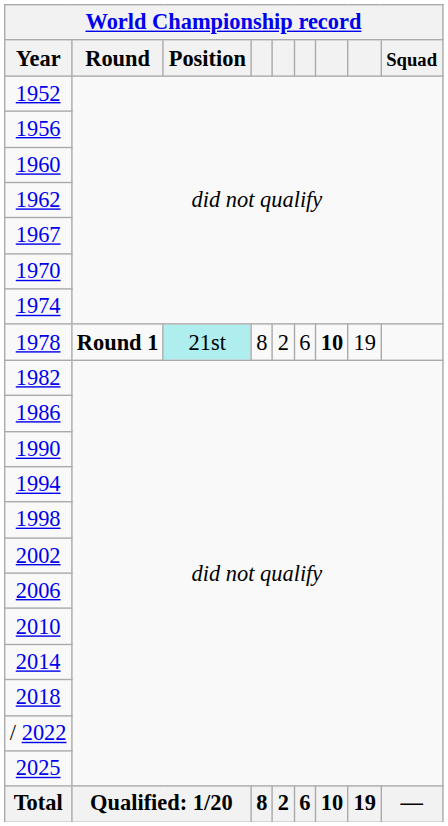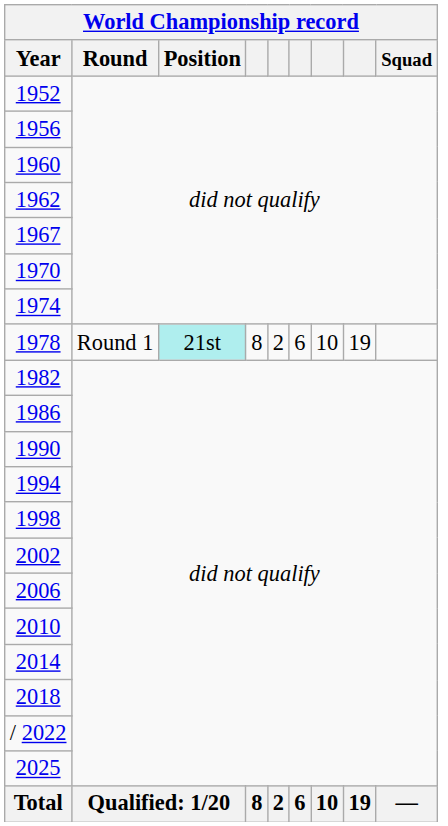(118, 341) bold -> (115, 341) normal
(332, 341) bold -> (327, 341) normal
